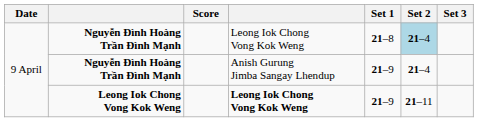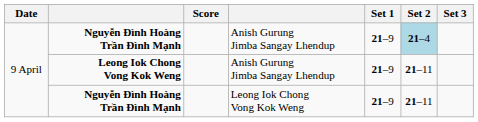(270, 38) Leong Iok Chong Vong Kok Weng -> (283, 38) Anish Gurung Jimba Sangay Lhendup
(383, 38) 21–8 -> (383, 38) 21–9
(132, 70) Nguyễn Đình Hoàng Trần Đình Mạnh -> (140, 70) Leong Iok Chong Vong Kok Weng
(419, 70) 21–4 -> (419, 70) 21–11
(140, 101) Leong Iok Chong Vong Kok Weng -> (132, 101) Nguyễn Đình Hoàng Trần Đình Mạnh
(272, 101) bold -> (270, 101) normal
